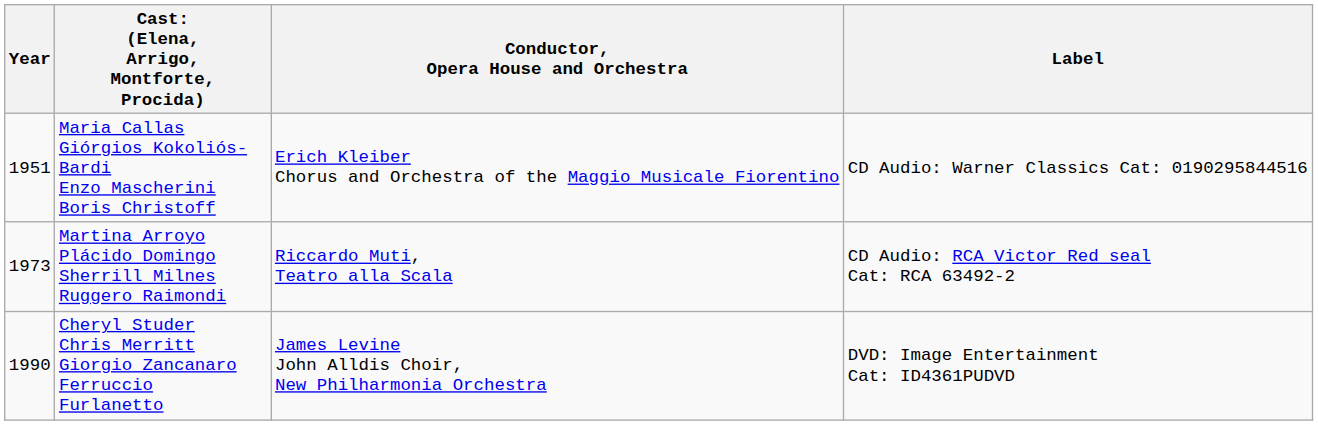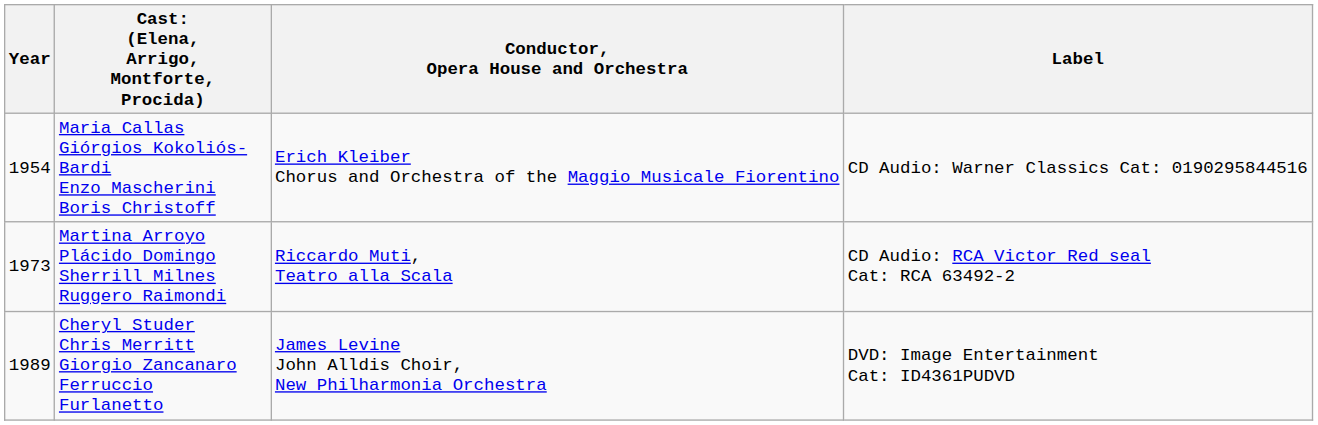(30, 168) 1951 -> (30, 168) 1954
(30, 365) 1990 -> (30, 365) 1989
